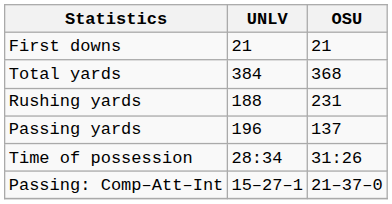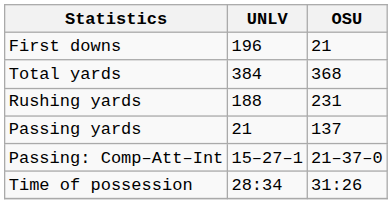(242, 46) 21 -> (247, 46) 196
(247, 130) 196 -> (242, 130) 21
rows swapped: (116, 185) <-> (101, 157)
